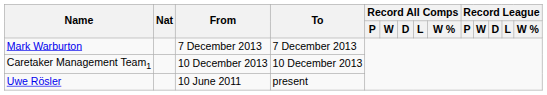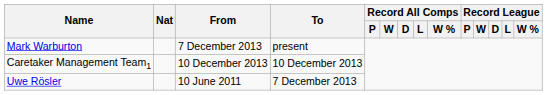(315, 46) 7 December 2013 -> (290, 46) present
(290, 81) present -> (315, 81) 7 December 2013
